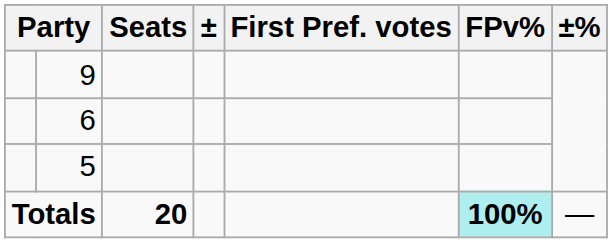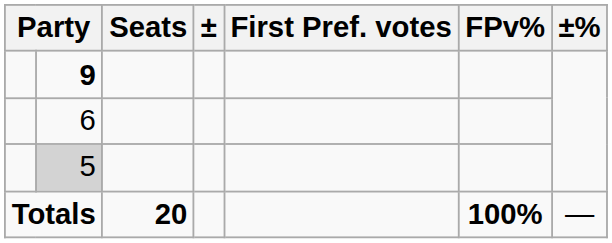(88, 74) normal -> (88, 74) bold
(88, 167) no background -> (88, 167) lightgrey background
(505, 213) paleturquoise background -> (505, 213) no background
